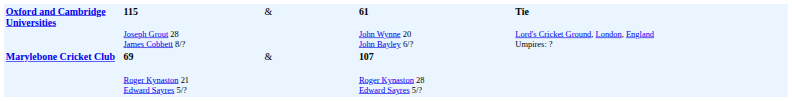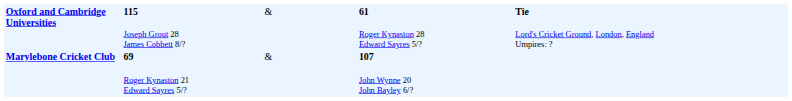(386, 39) John Wynne 20 John Bayley 6/? -> (392, 39) Roger Kynaston 28 Edward Sayres 5/?
(392, 85) Roger Kynaston 28 Edward Sayres 5/? -> (386, 85) John Wynne 20 John Bayley 6/?
